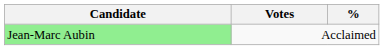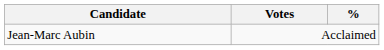(51, 34) lightgreen background -> (51, 34) no background
